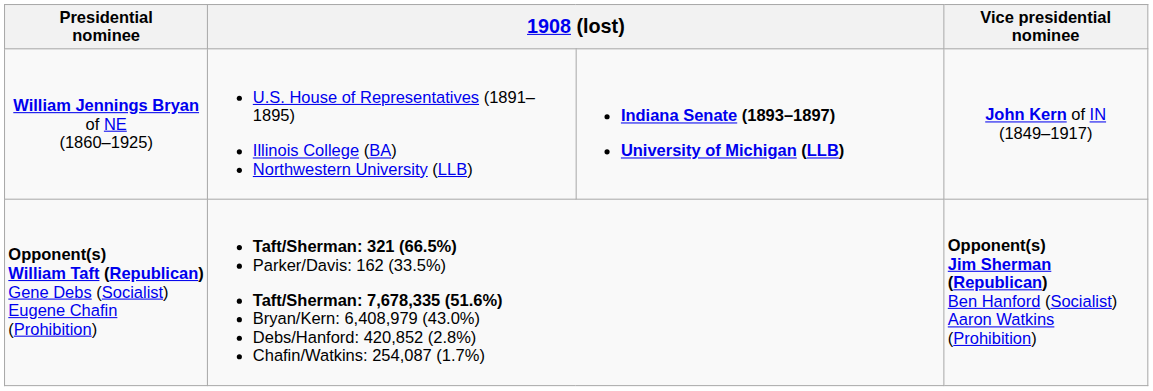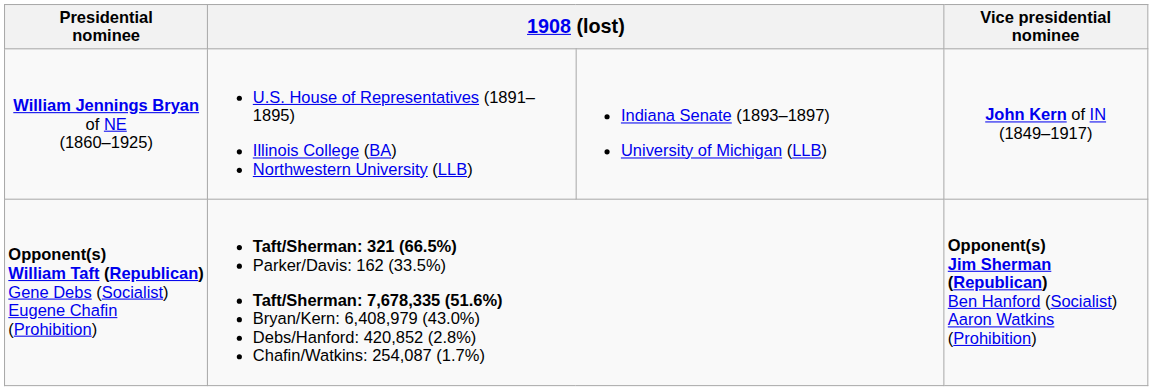(760, 133) bold -> (760, 133) normal
